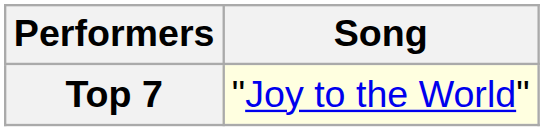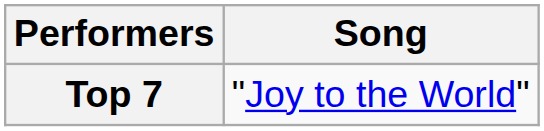(381, 93) lightyellow background -> (381, 93) no background
